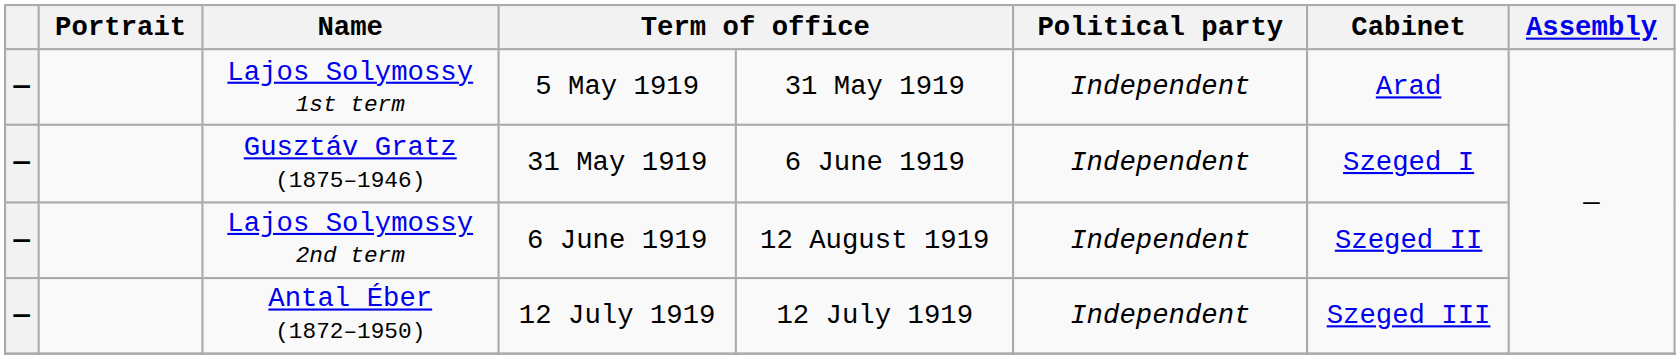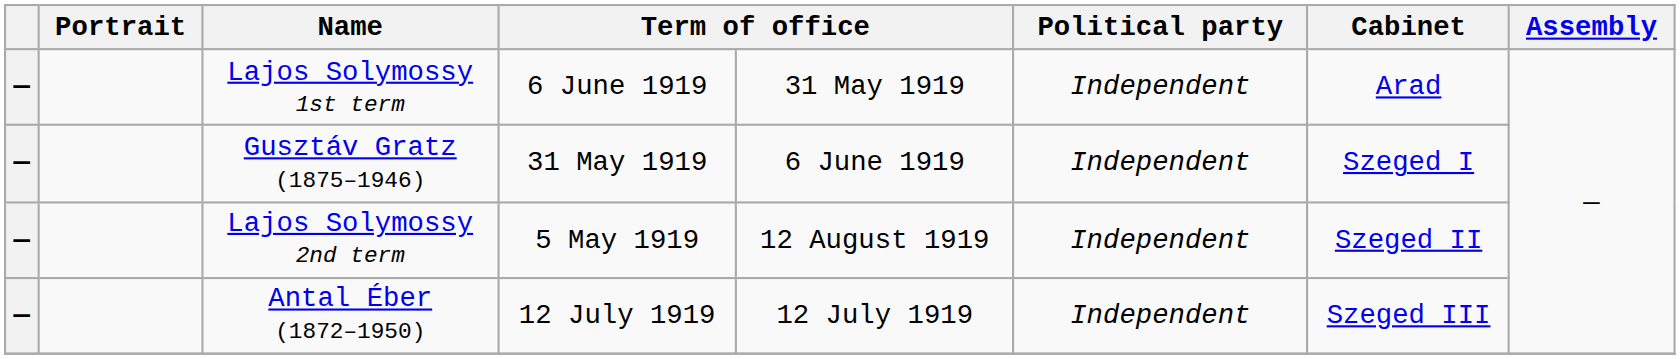(617, 88) 5 May 1919 -> (617, 88) 6 June 1919
(617, 240) 6 June 1919 -> (617, 240) 5 May 1919
